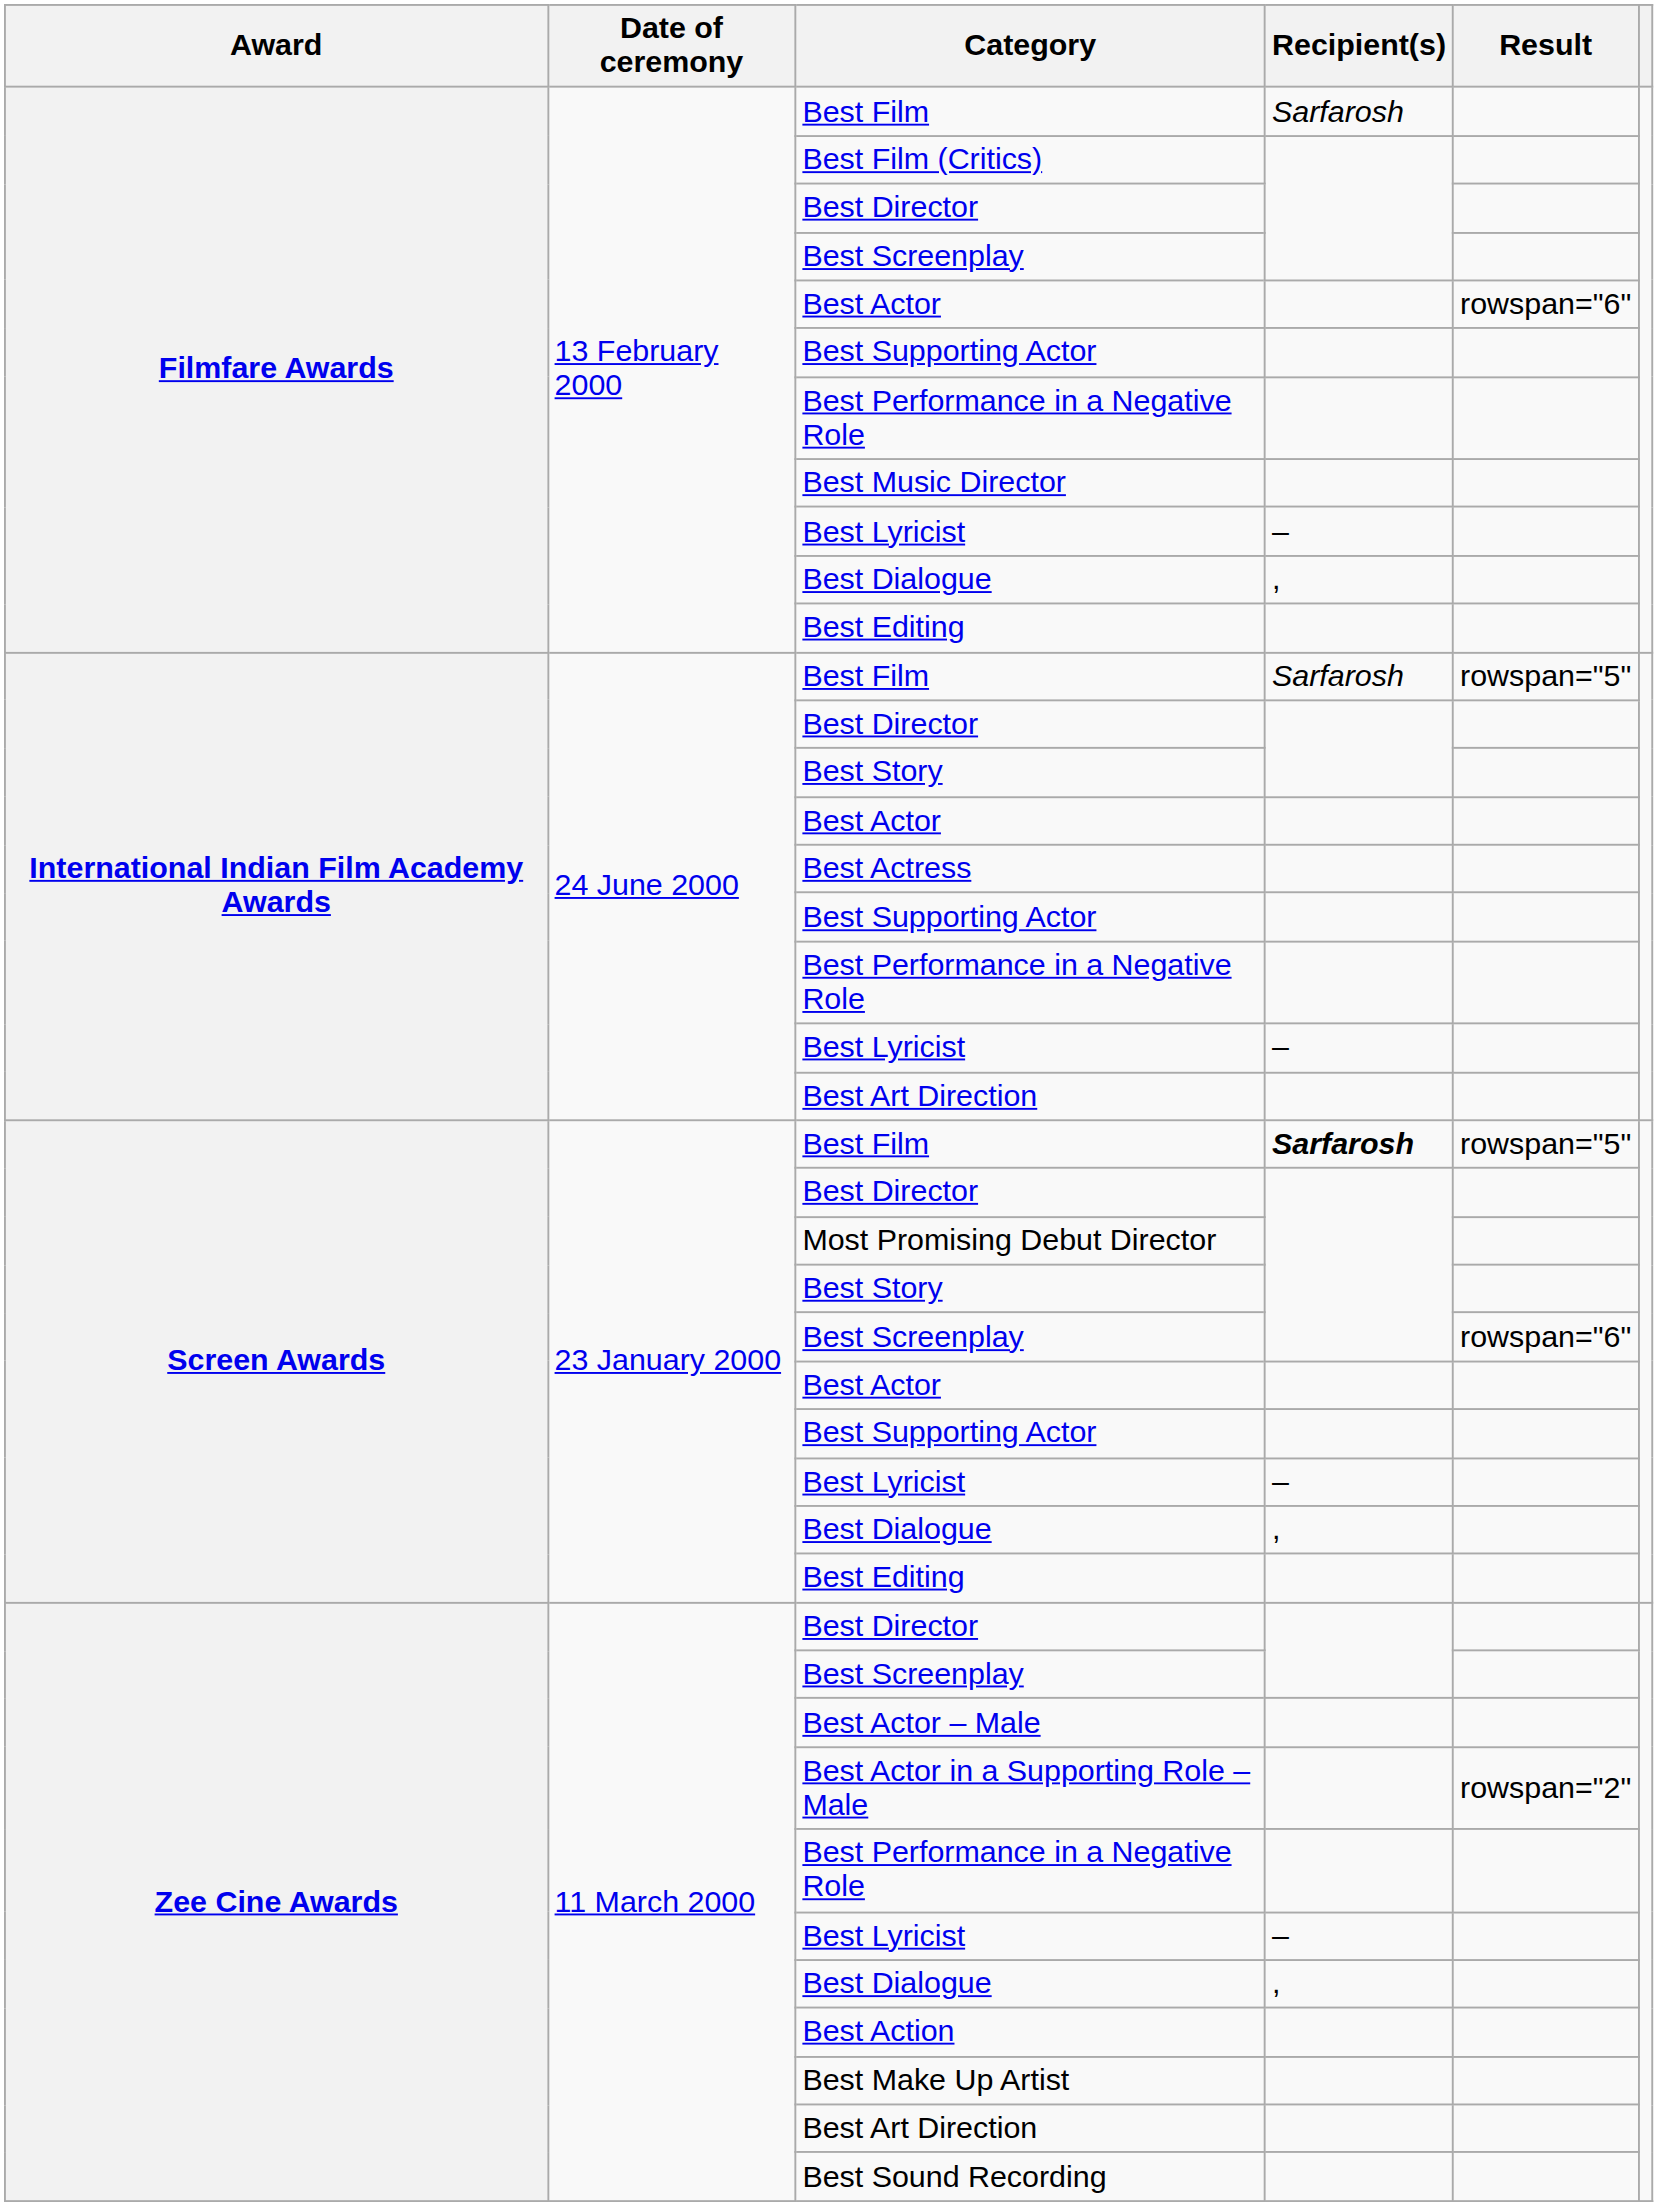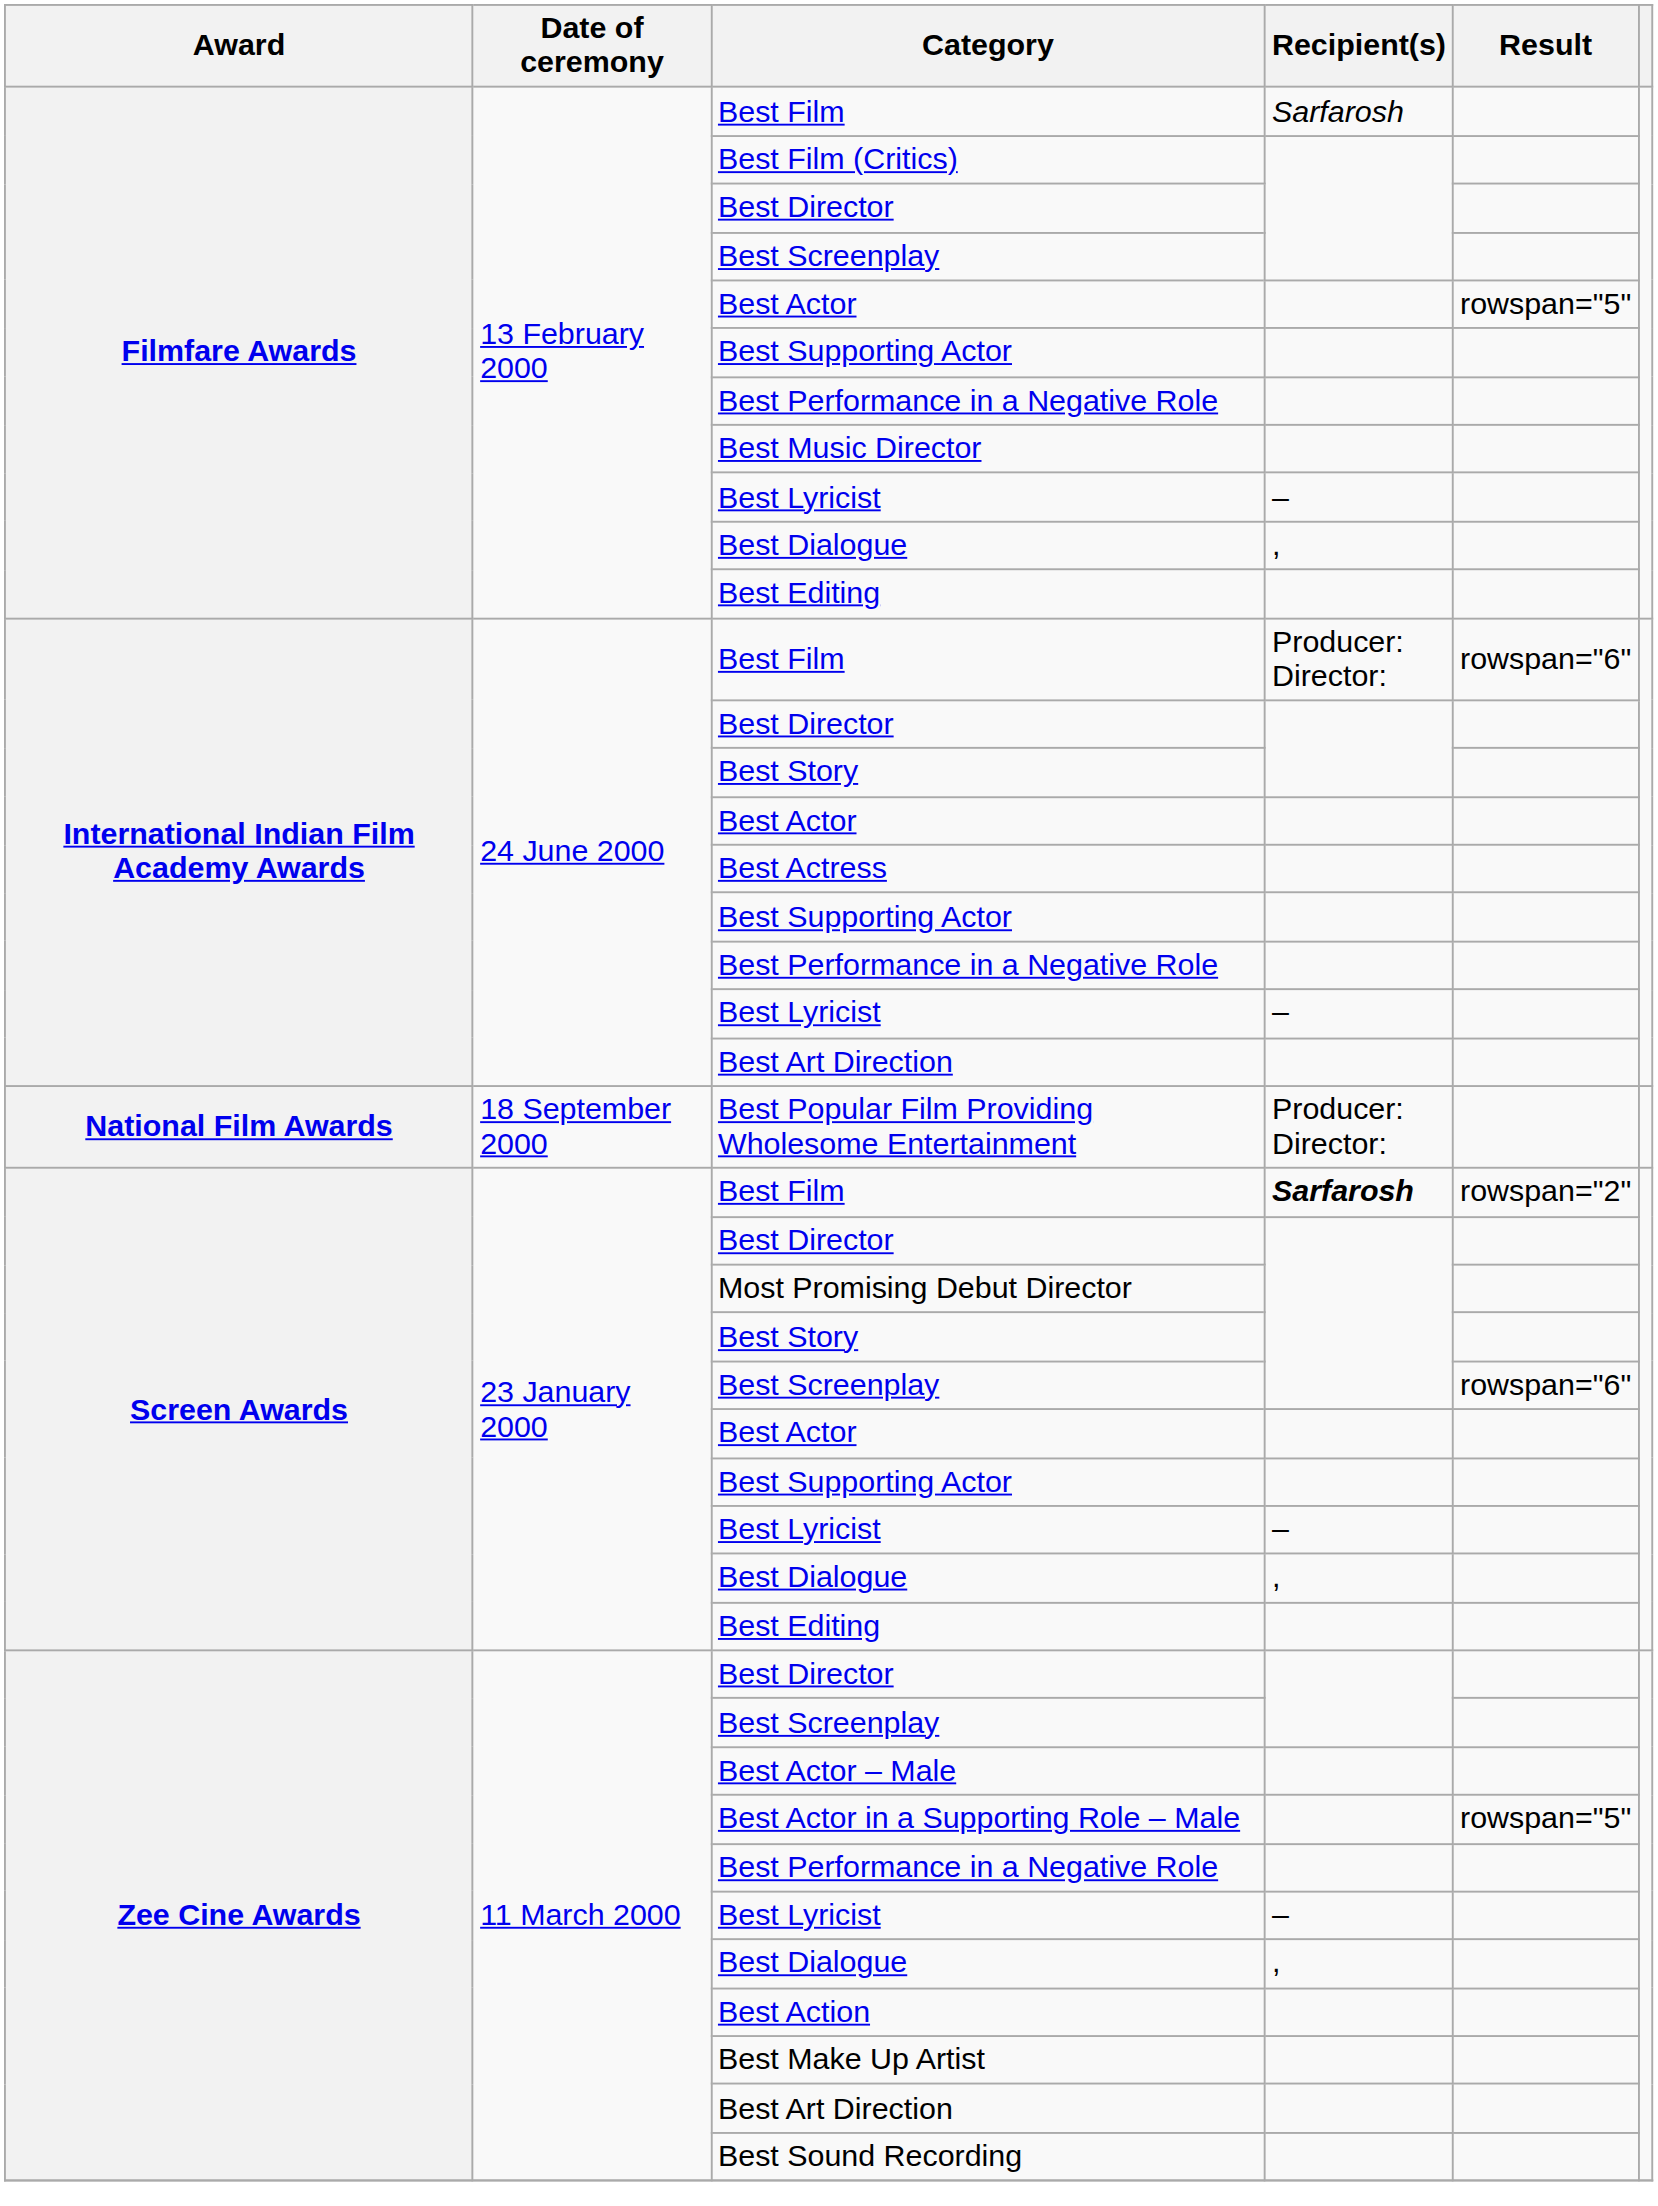(1546, 303) rowspan="6" -> (1546, 303) rowspan="5"
(1338, 675) Sarfarosh -> (1338, 658) Producer: Director:
(1546, 675) rowspan="5" -> (1546, 658) rowspan="6"
+ row: (239, 1126)
(1546, 1143) rowspan="5" -> (1546, 1191) rowspan="2"
(1546, 1787) rowspan="2" -> (1546, 1818) rowspan="5"
